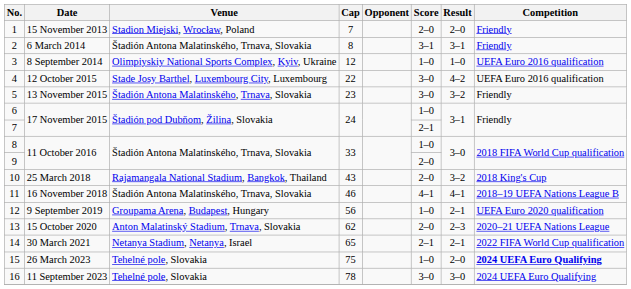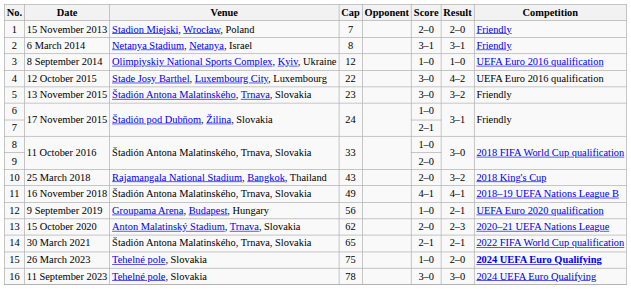(212, 45) Štadión Antona Malatinského, Trnava, Slovakia -> (182, 45) Netanya Stadium, Netanya, Israel
(351, 194) 46 -> (351, 194) 49
(182, 243) Netanya Stadium, Netanya, Israel -> (212, 243) Štadión Antona Malatinského, Trnava, Slovakia
